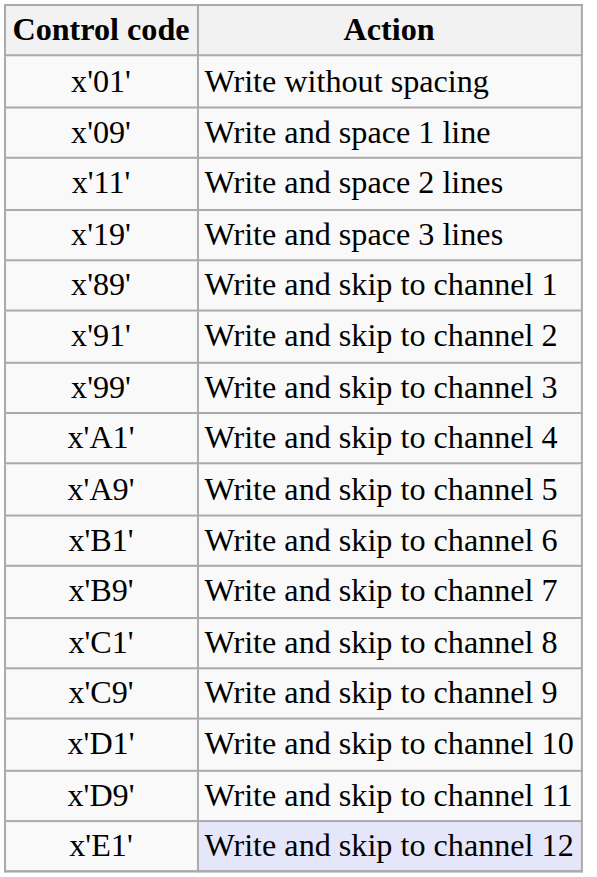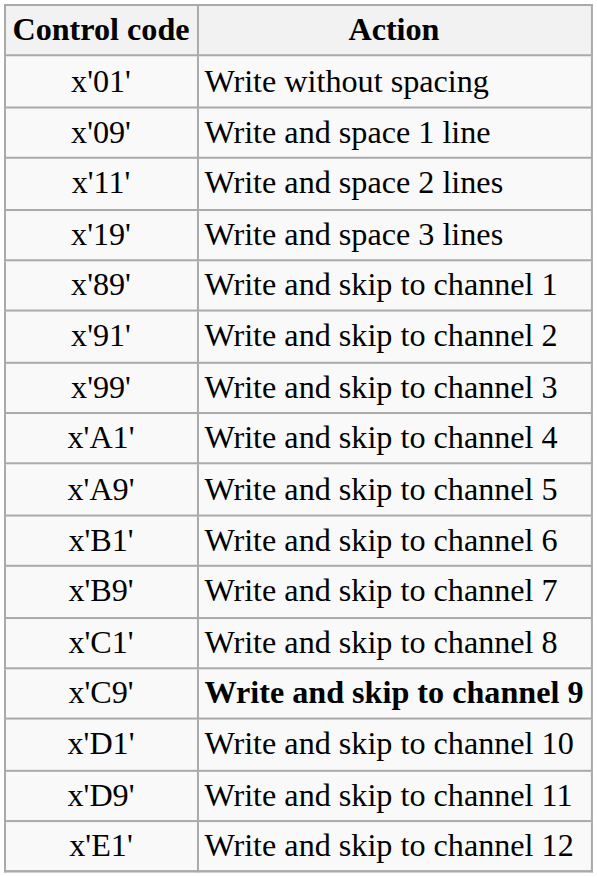(381, 693) normal -> (394, 693) bold
(389, 846) lavender background -> (389, 846) no background
